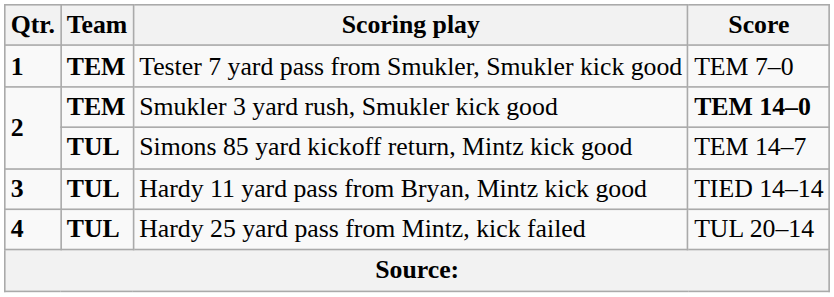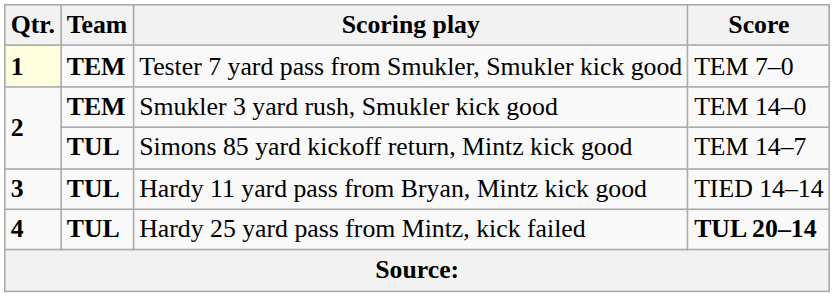(17, 65) no background -> (17, 65) lightyellow background
(752, 106) bold -> (750, 106) normal
(754, 229) normal -> (755, 229) bold
